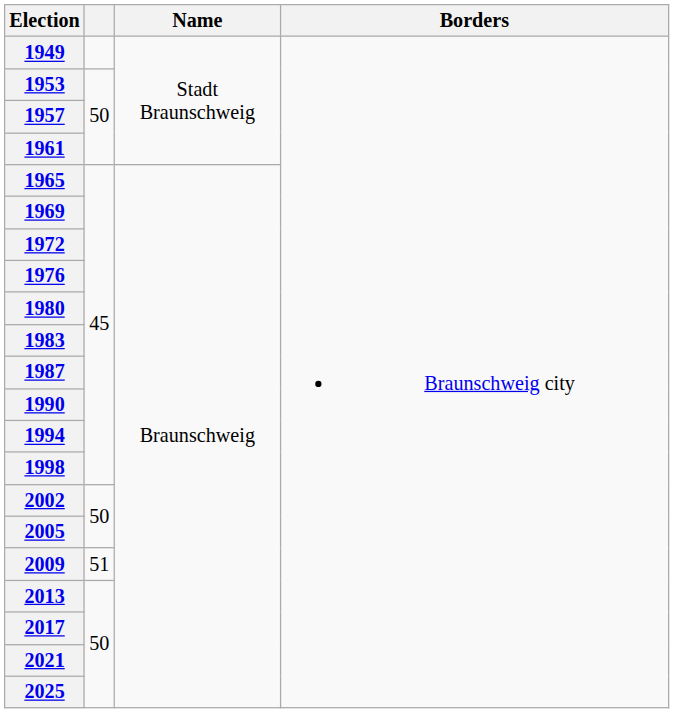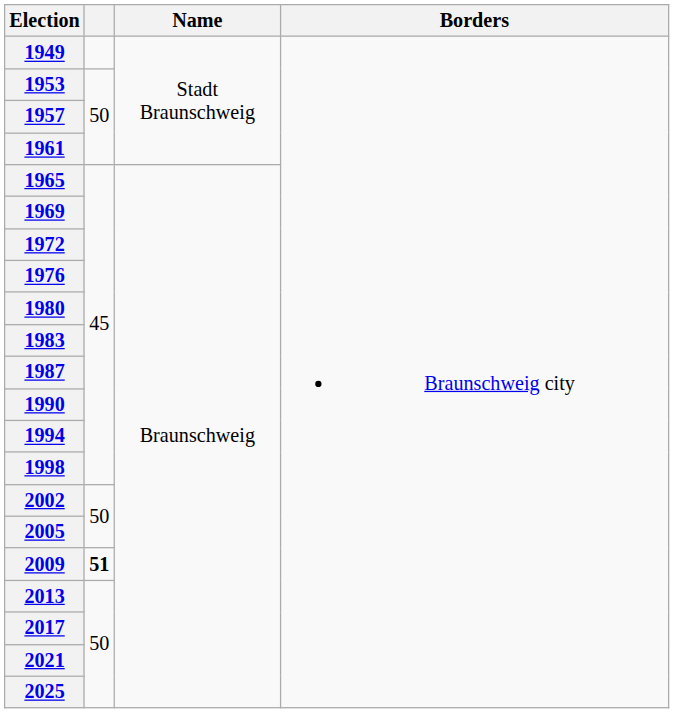(99, 564) normal -> (99, 564) bold
